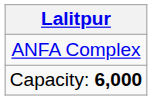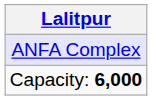(76, 49) no background -> (76, 49) lavender background
